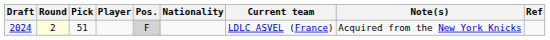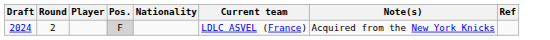- column: (82, 12)
(53, 27) lightyellow background -> (53, 27) no background
